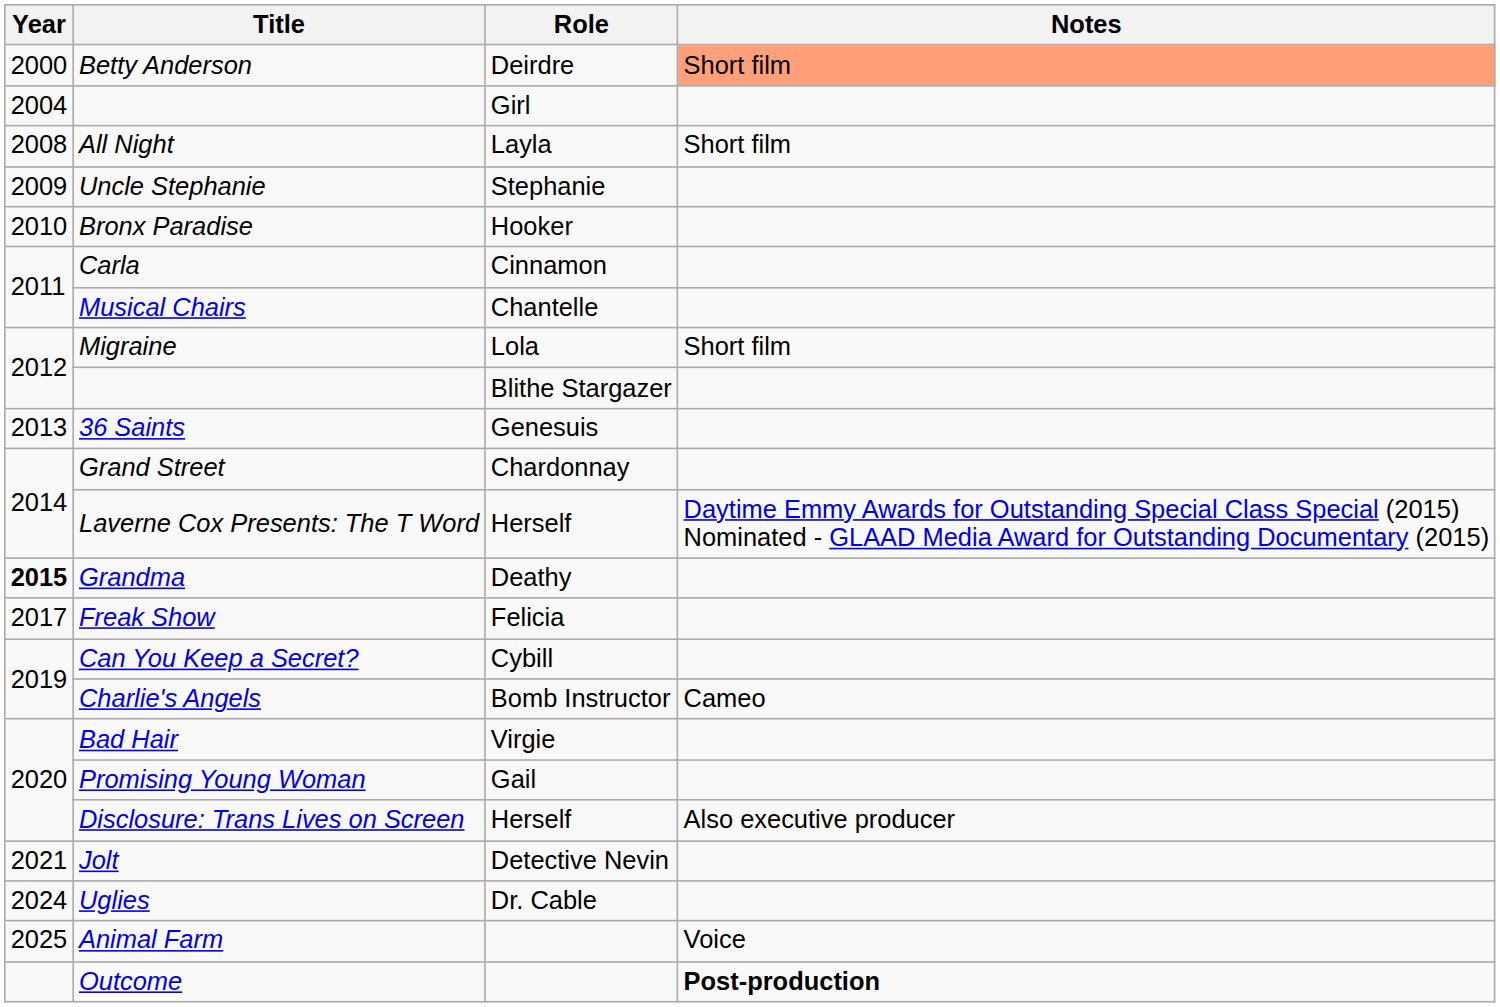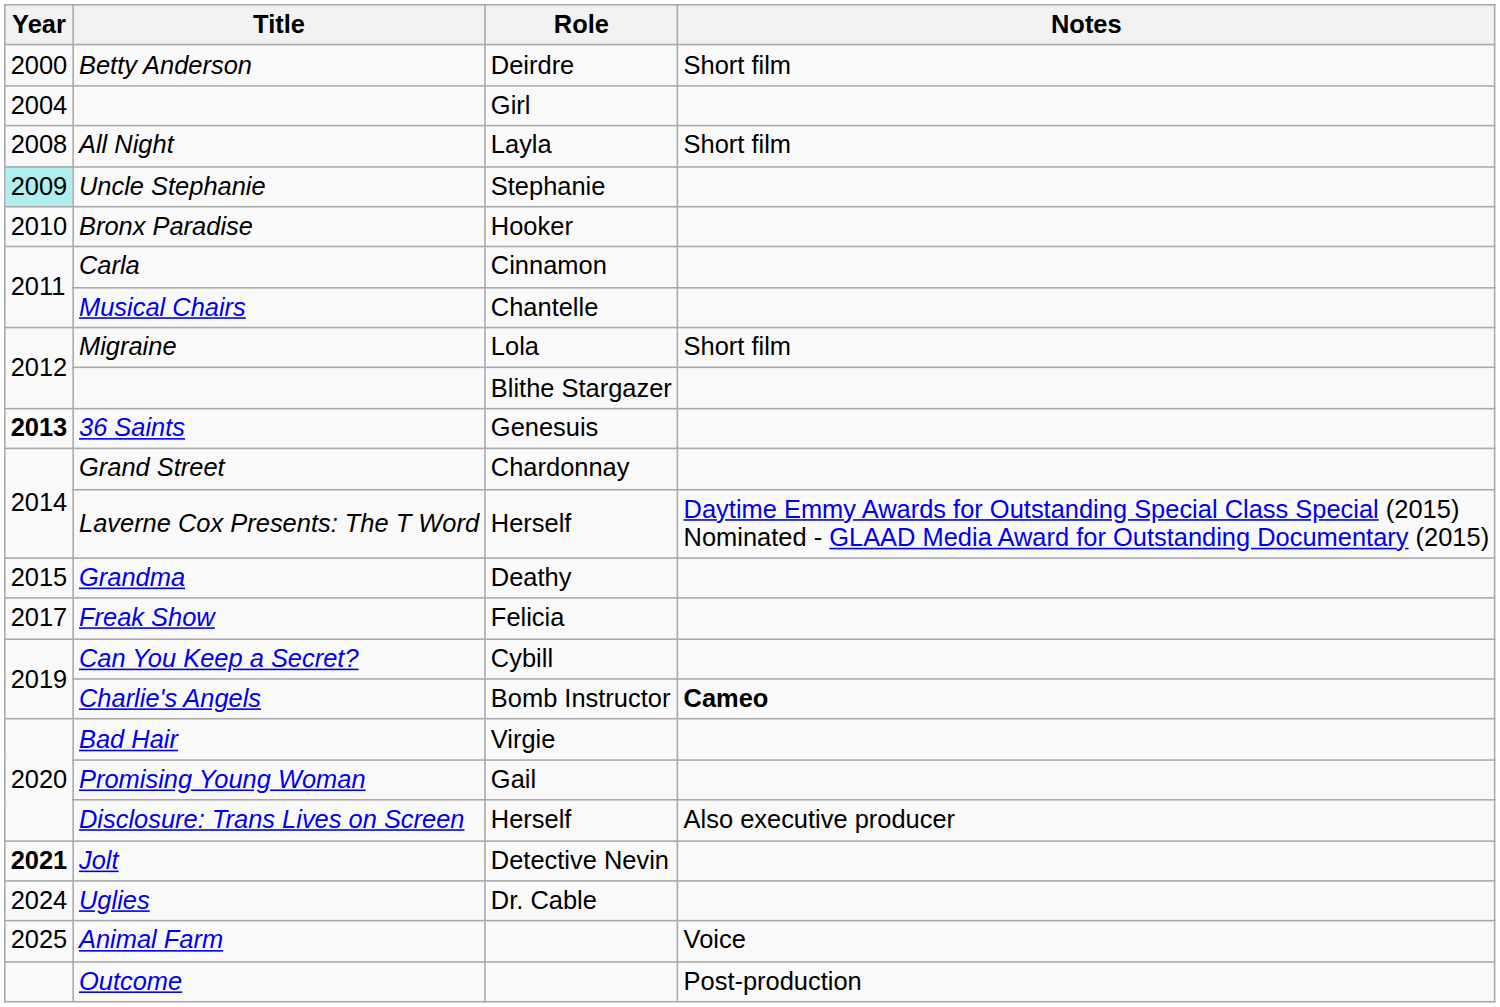(737, 65) lightsalmon background -> (737, 65) no background
(39, 186) no background -> (39, 186) paleturquoise background
(39, 428) normal -> (39, 428) bold
(39, 577) bold -> (39, 577) normal
(725, 698) normal -> (726, 698) bold
(39, 860) normal -> (39, 860) bold
(782, 981) bold -> (773, 981) normal
